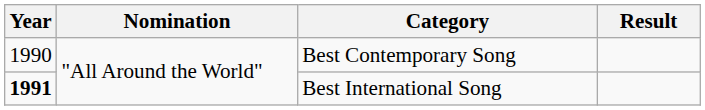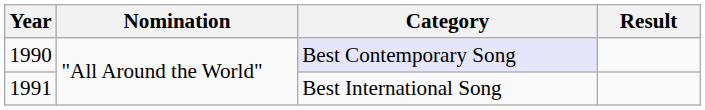(409, 54) no background -> (409, 54) lavender background
(31, 88) bold -> (31, 88) normal
